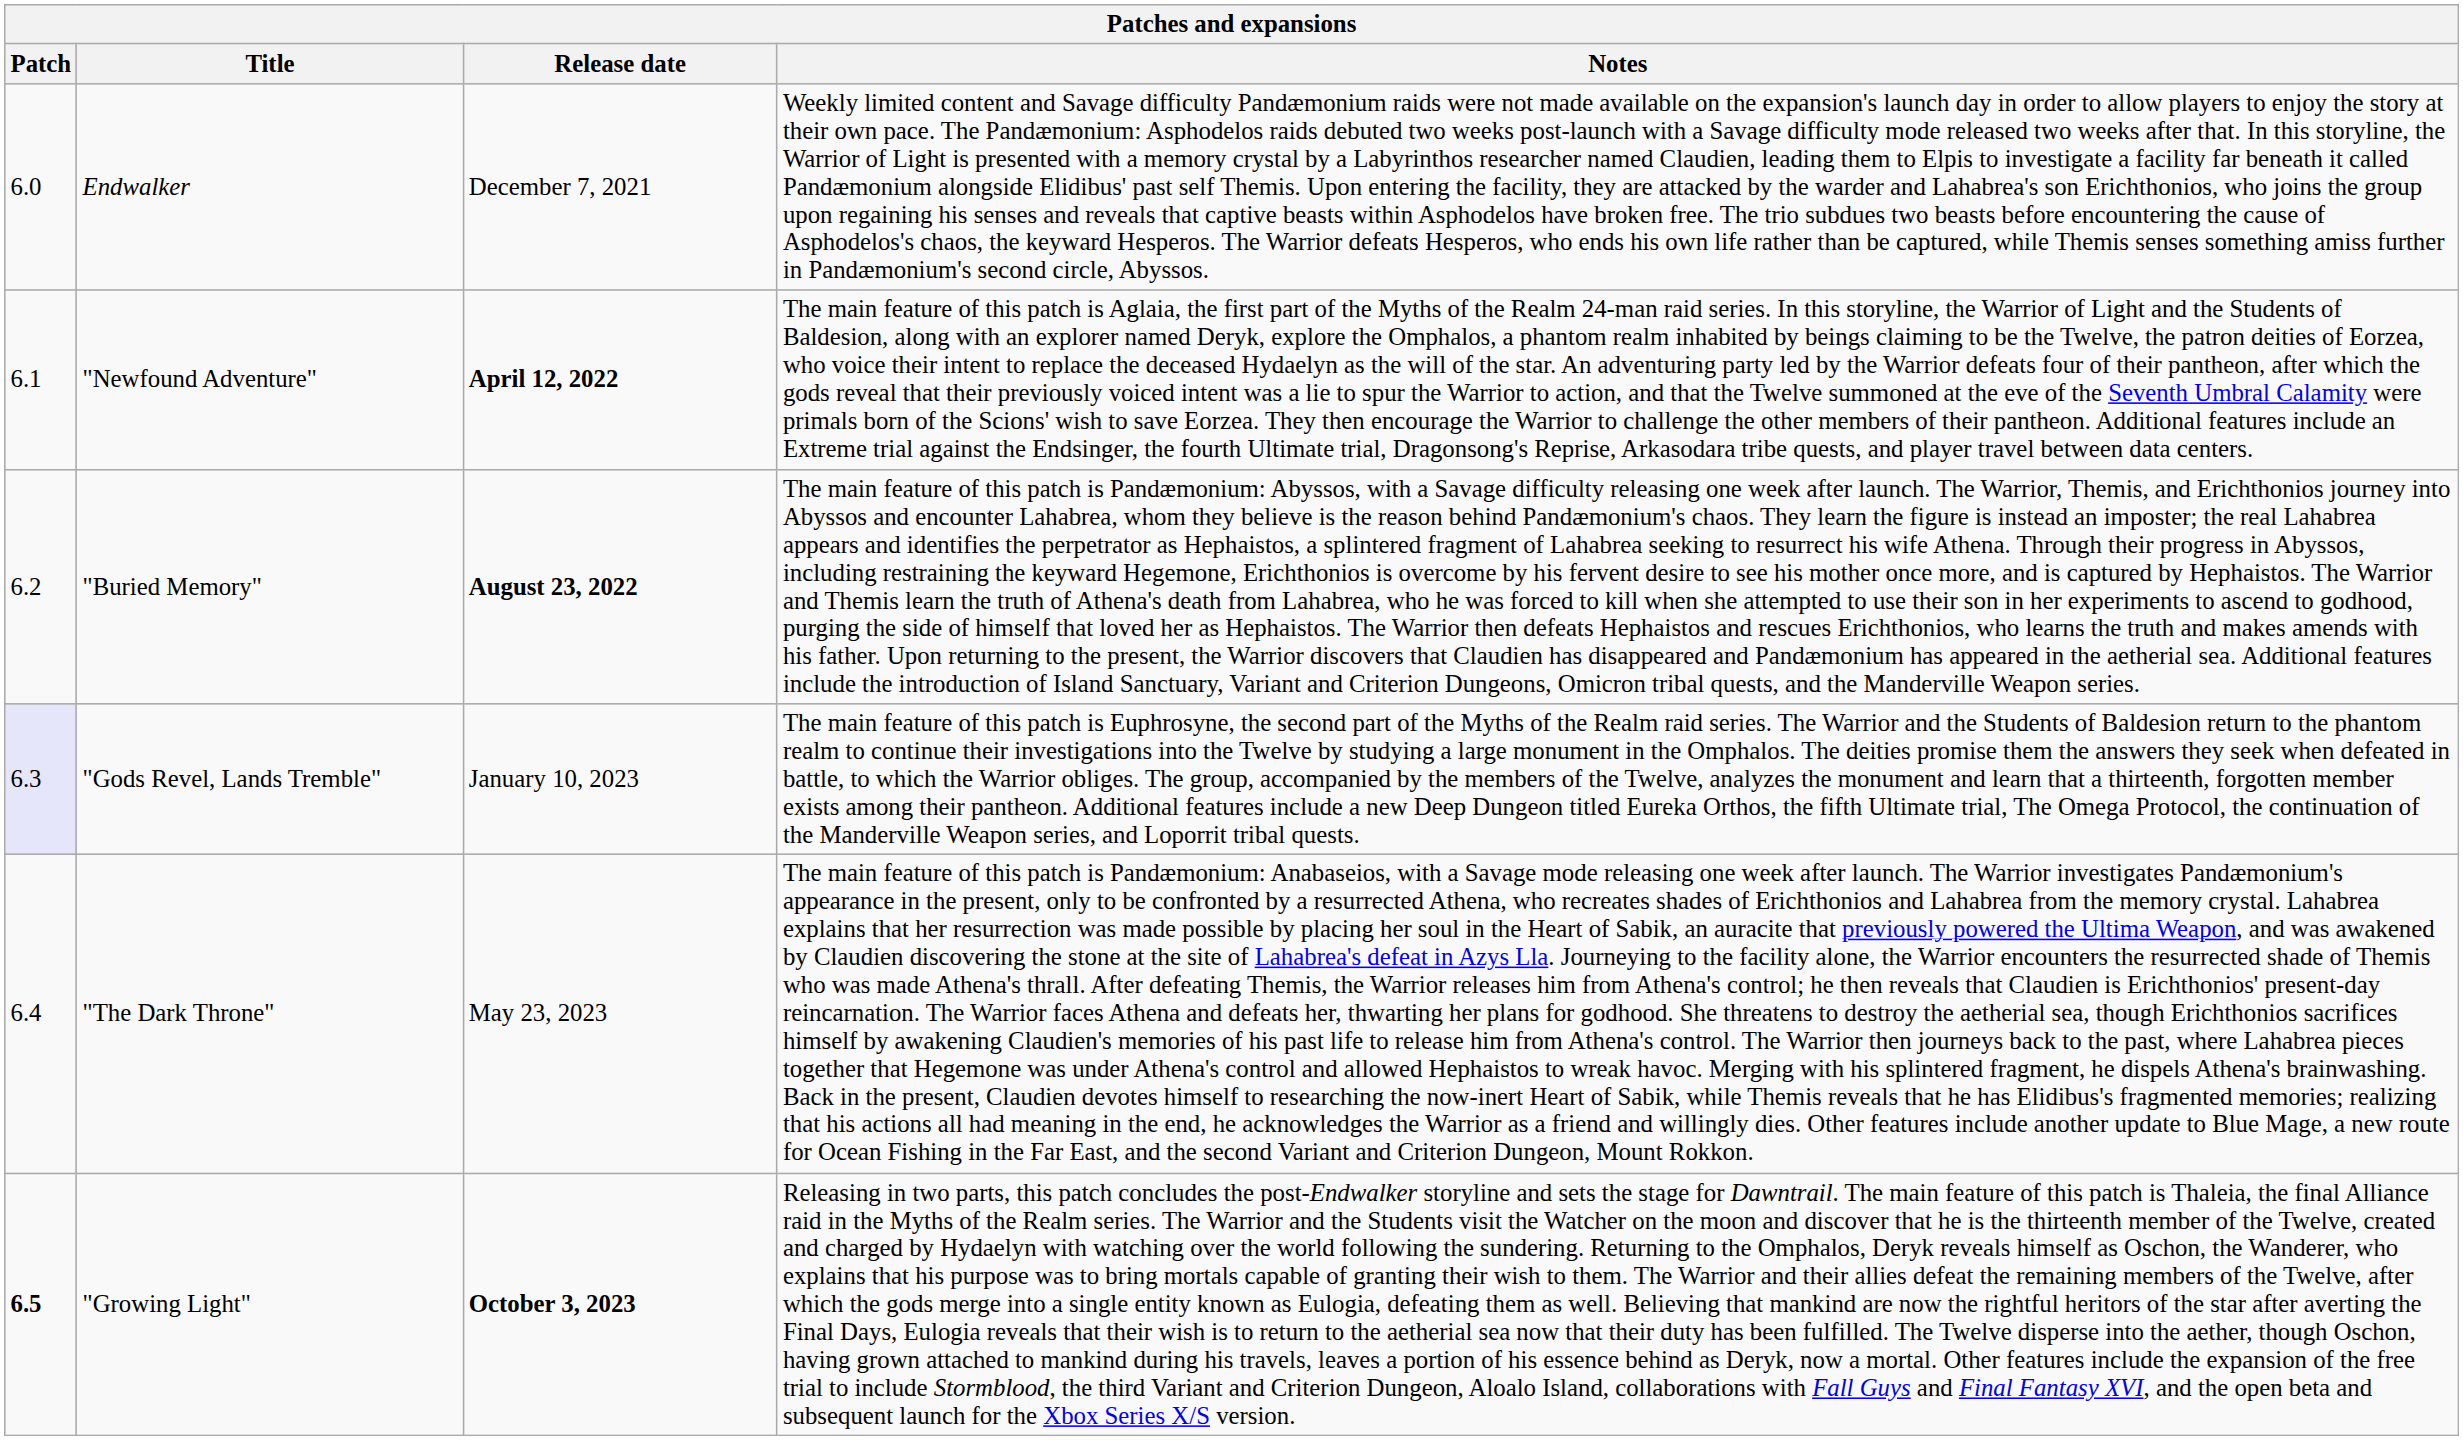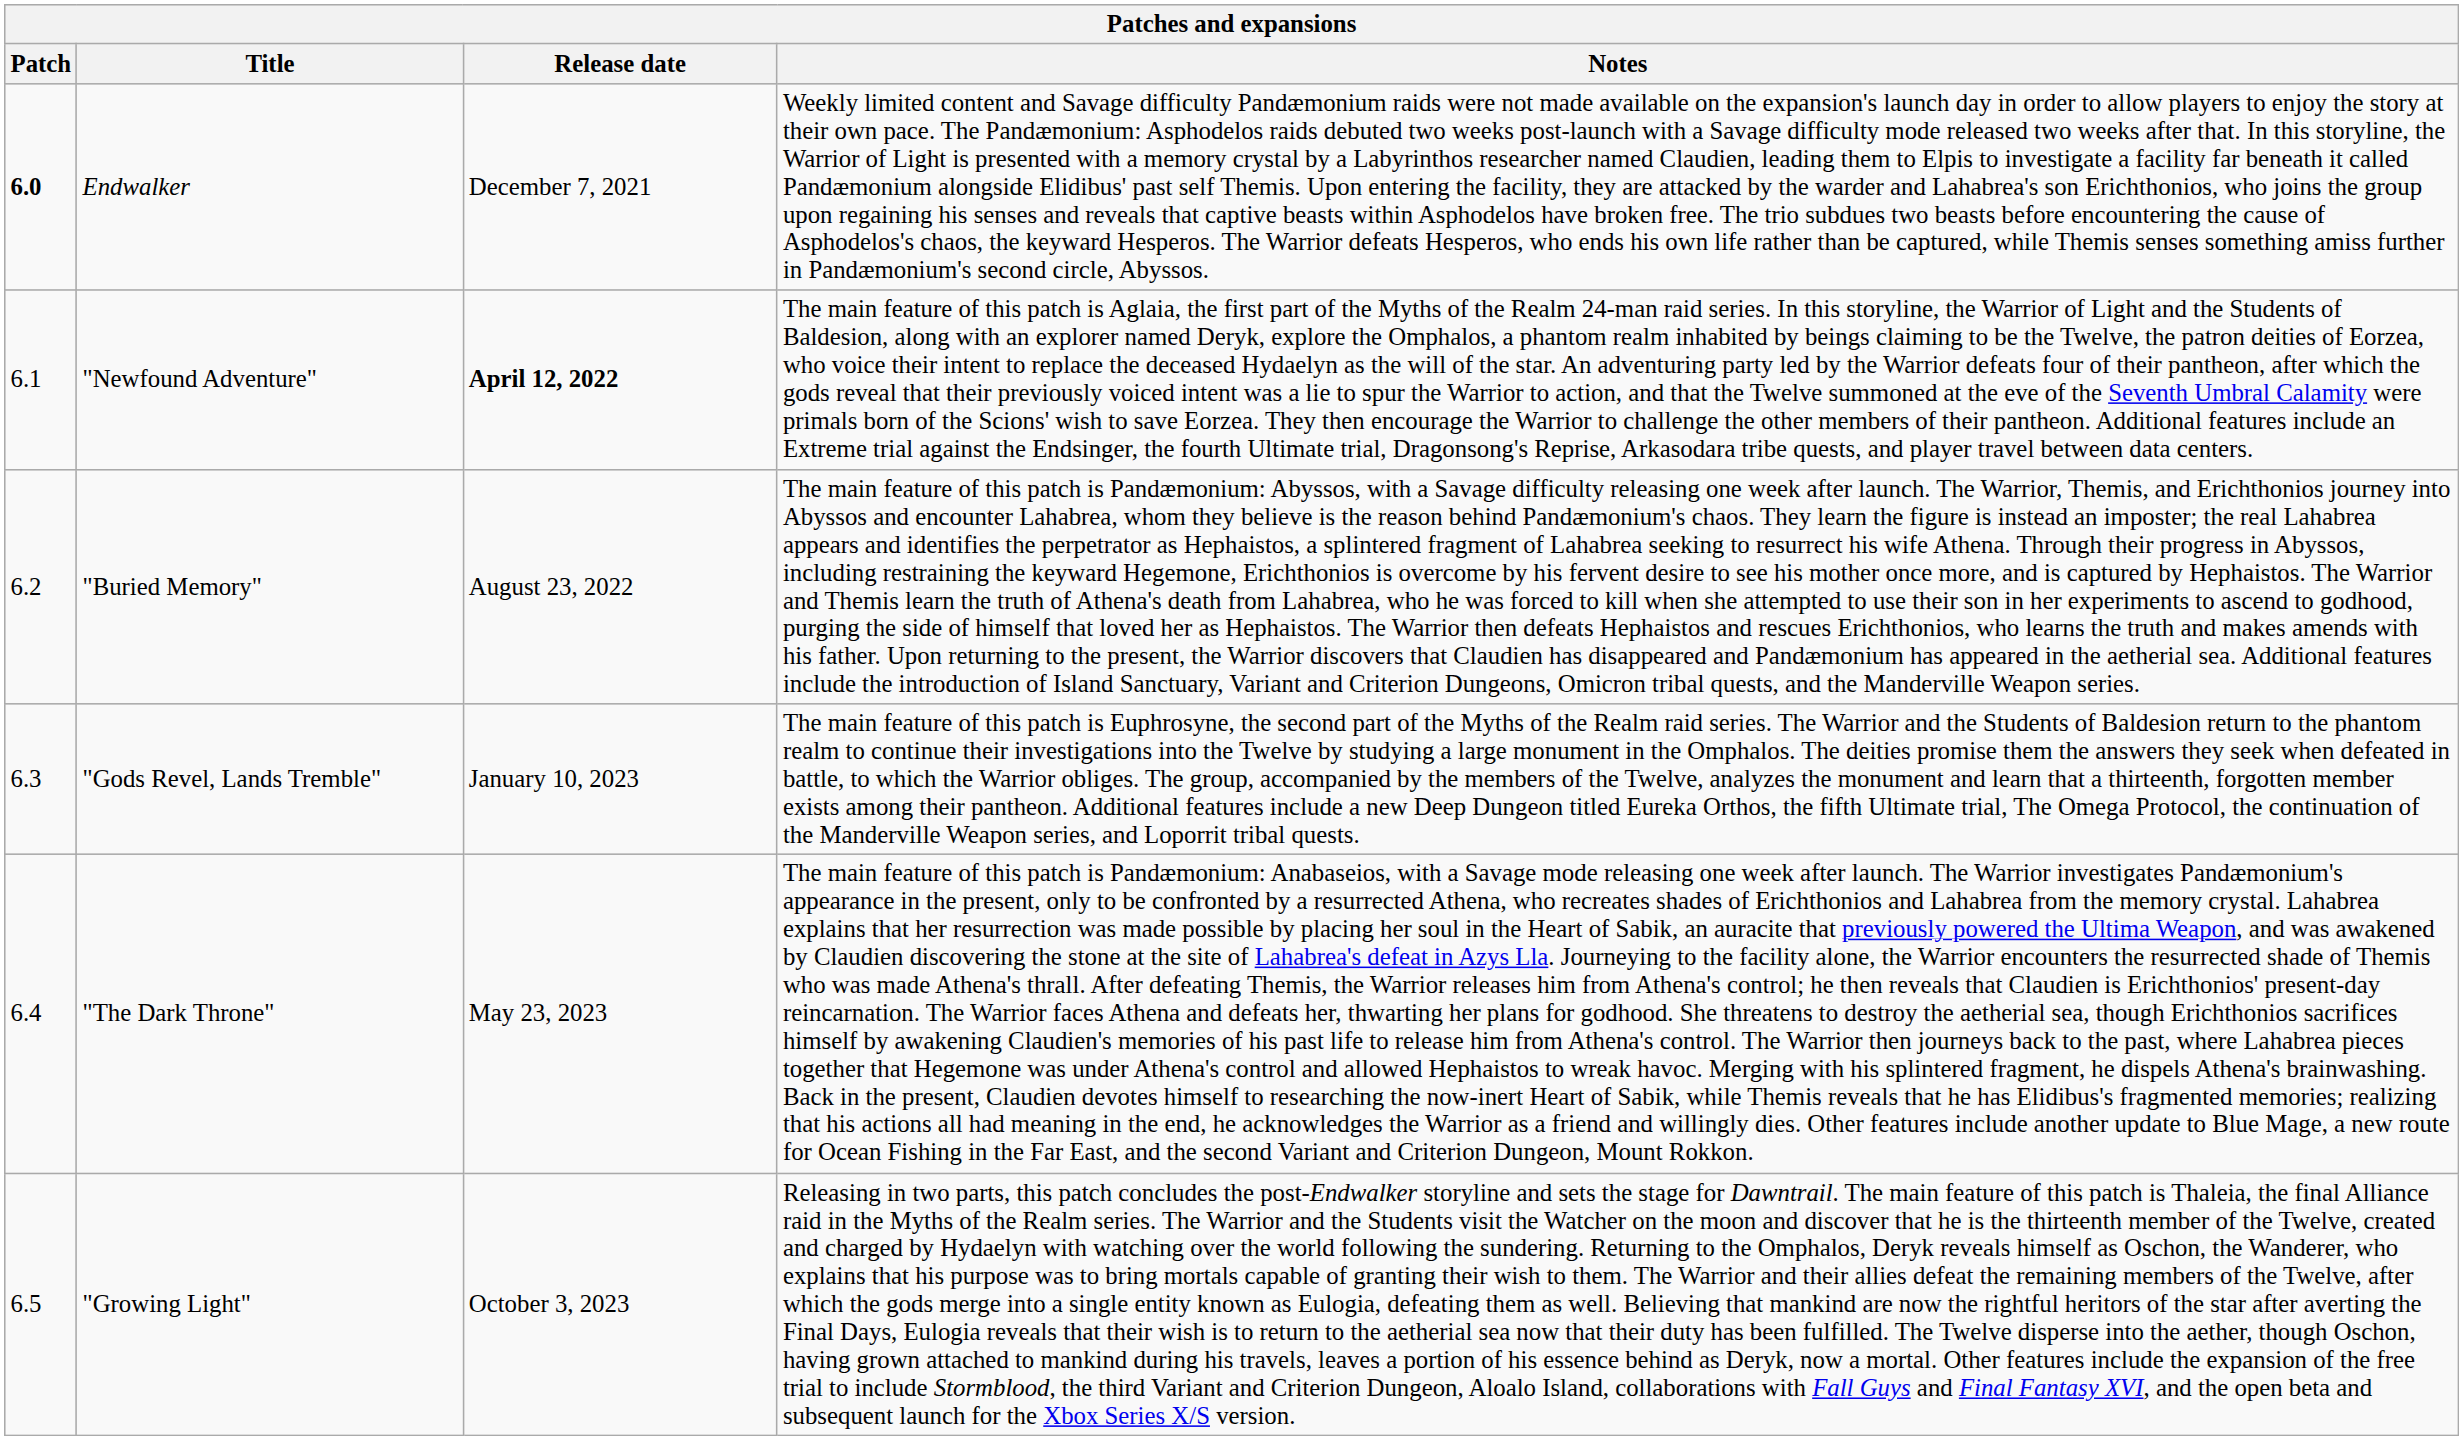(26, 186) normal -> (26, 186) bold
(553, 586) bold -> (551, 586) normal
(26, 778) lavender background -> (26, 778) no background
(26, 1303) bold -> (26, 1303) normal
(552, 1303) bold -> (549, 1303) normal
